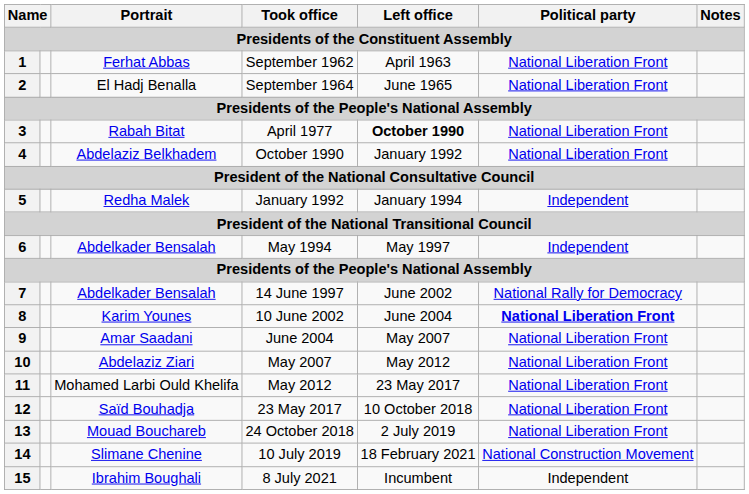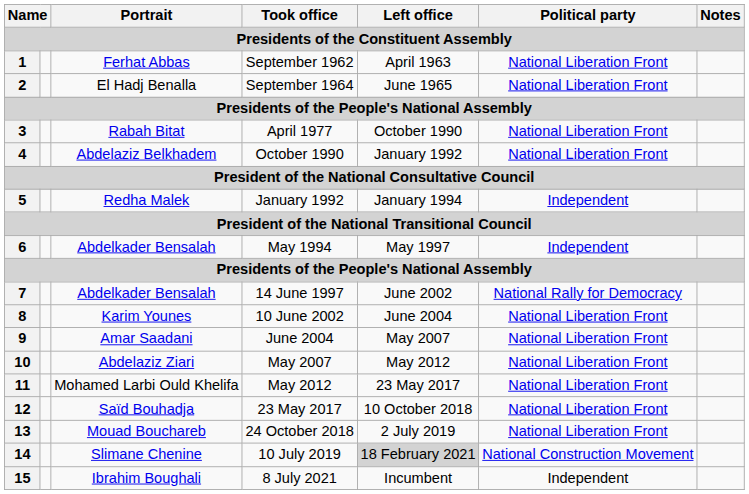(418, 131) bold -> (418, 131) normal
(588, 316) bold -> (588, 316) normal
(418, 454) no background -> (418, 454) lightgrey background
